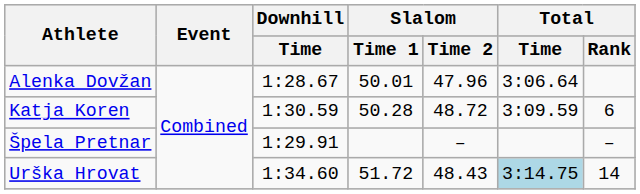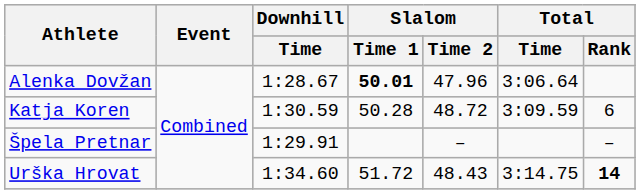(386, 81) normal -> (386, 81) bold
(540, 173) lightblue background -> (540, 173) no background
(609, 173) normal -> (609, 173) bold
